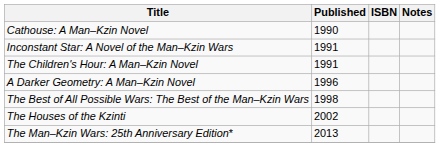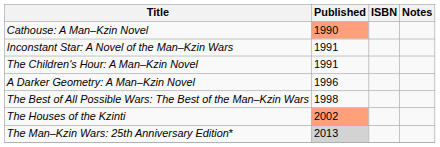(326, 30) no background -> (326, 30) lightsalmon background
(326, 116) no background -> (326, 116) lightsalmon background
(326, 133) no background -> (326, 133) lightgrey background
